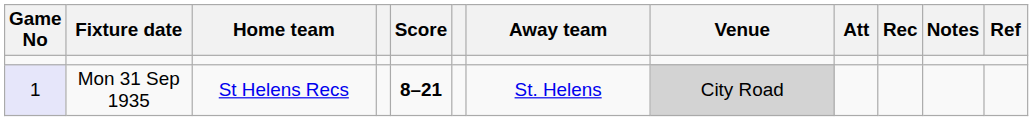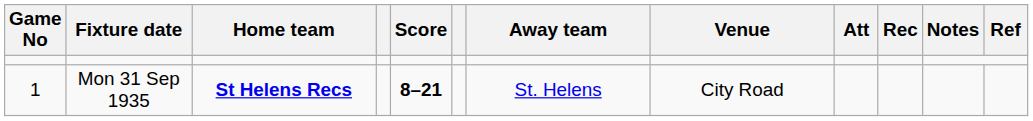(35, 89) lavender background -> (35, 89) no background
(284, 89) normal -> (284, 89) bold
(742, 89) lightgrey background -> (742, 89) no background
